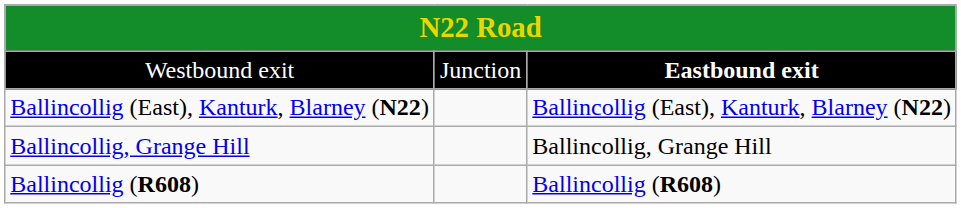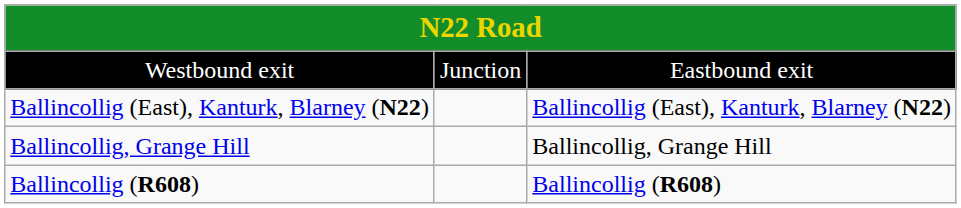(742, 69) bold -> (742, 69) normal
